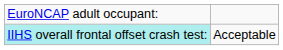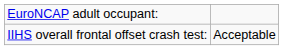(107, 34) paleturquoise background -> (107, 34) no background
